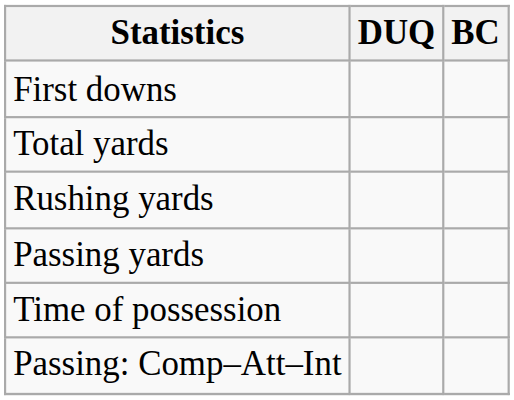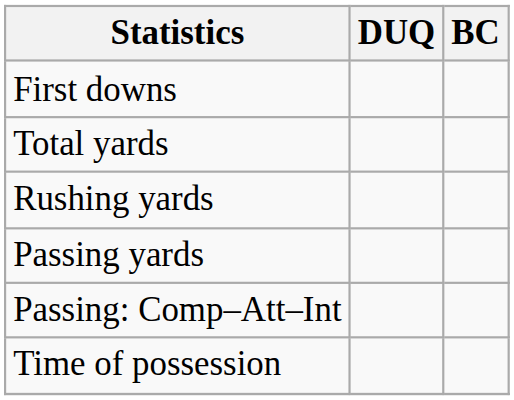rows swapped: (177, 364) <-> (147, 309)
